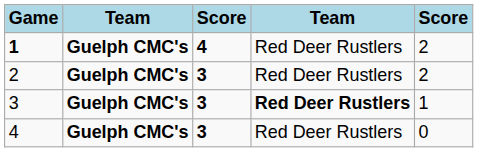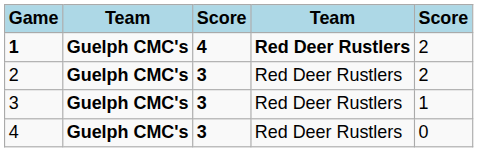(329, 47) normal -> (333, 47) bold
(333, 103) bold -> (329, 103) normal
